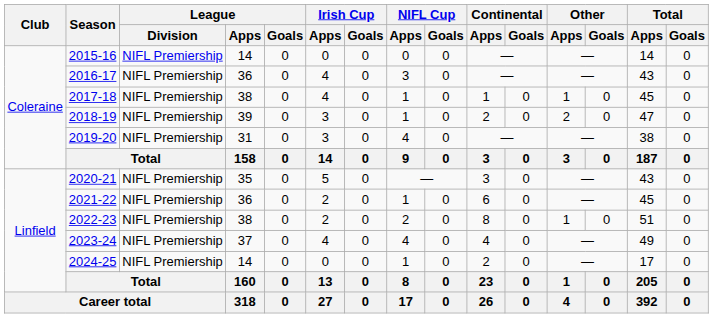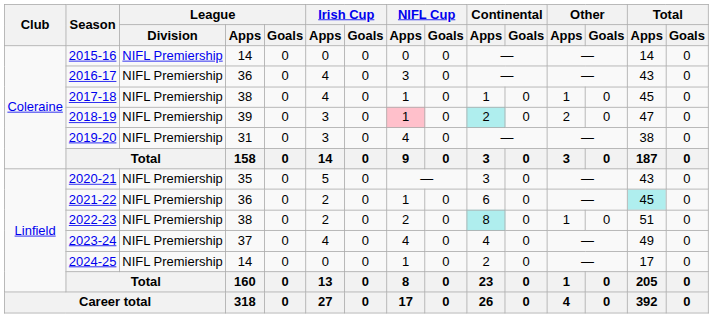(406, 117) no background -> (406, 117) pink background
(486, 117) no background -> (486, 117) paleturquoise background
(647, 199) no background -> (647, 199) paleturquoise background
(486, 220) no background -> (486, 220) paleturquoise background
